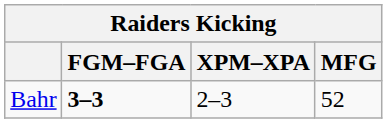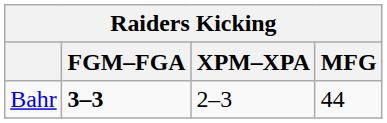(333, 99) 52 -> (333, 99) 44
